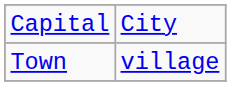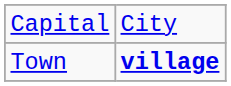(170, 62) normal -> (170, 62) bold
